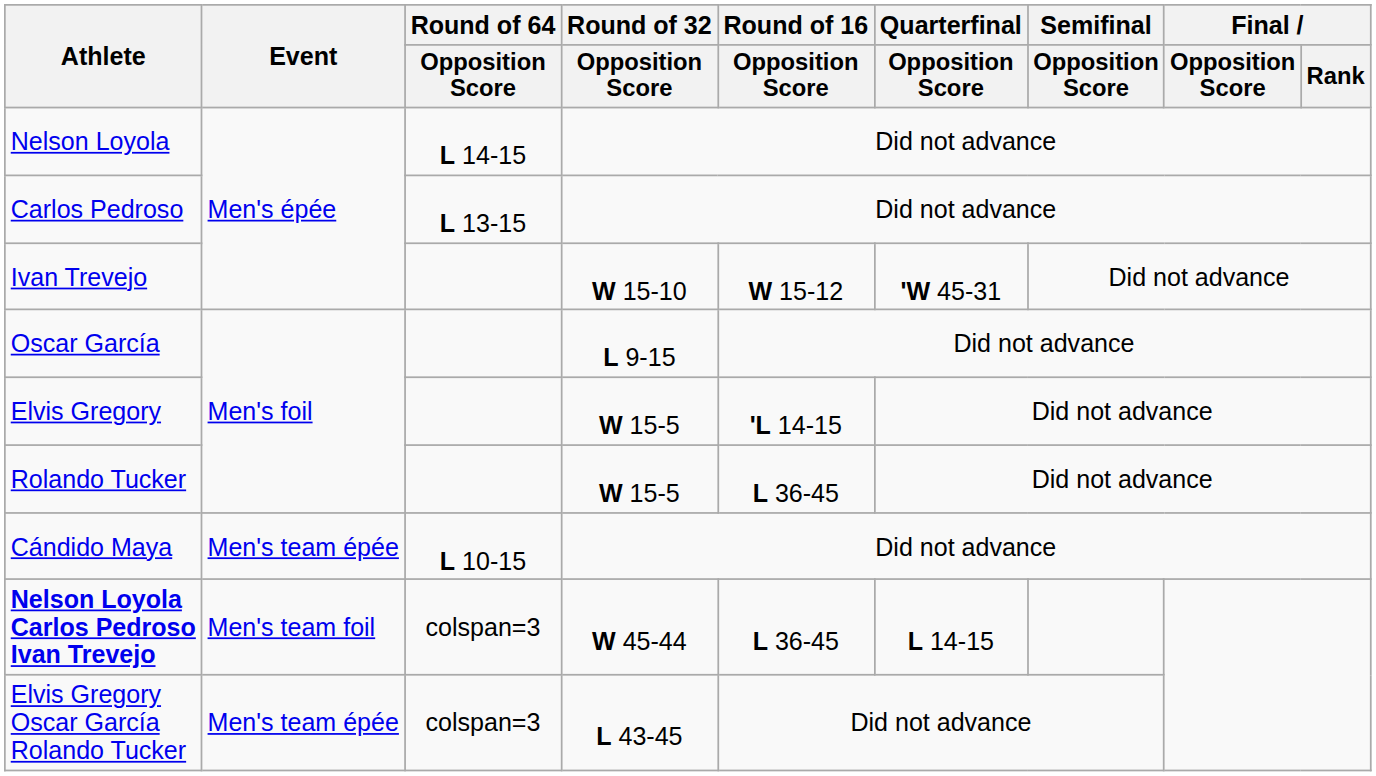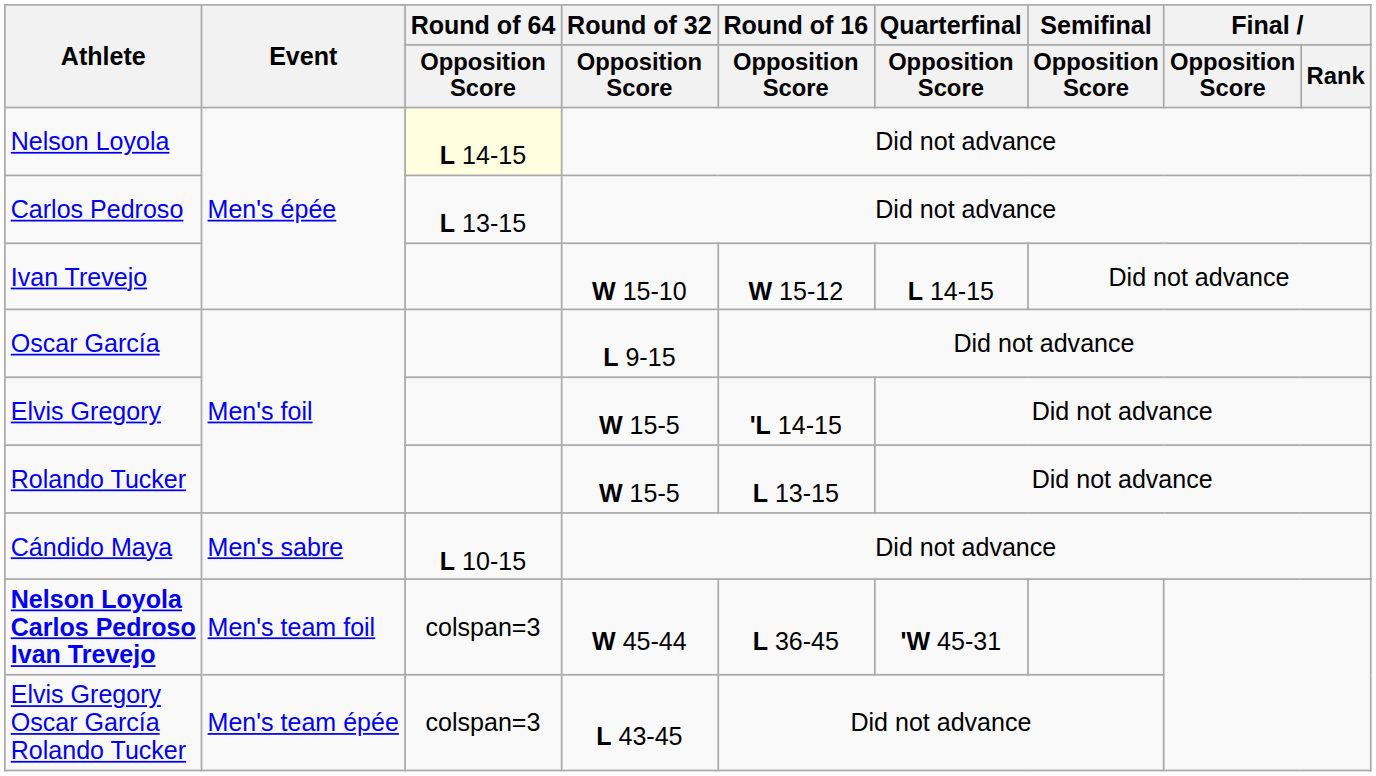(483, 156) no background -> (483, 156) lightyellow background
(951, 291) 'W 45-31 -> (951, 291) L 14-15
(796, 493) L 36-45 -> (796, 493) L 13-15
(303, 547) Men's team épée -> (275, 547) Men's sabre
(951, 642) L 14-15 -> (951, 642) 'W 45-31
